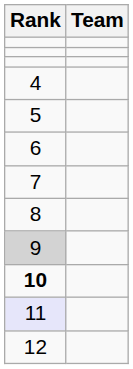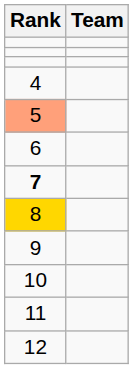(35, 115) no background -> (35, 115) lightsalmon background
(35, 181) normal -> (35, 181) bold
(35, 214) no background -> (35, 214) gold background
(35, 247) lightgrey background -> (35, 247) no background
(35, 280) bold -> (35, 280) normal
(35, 313) lavender background -> (35, 313) no background
